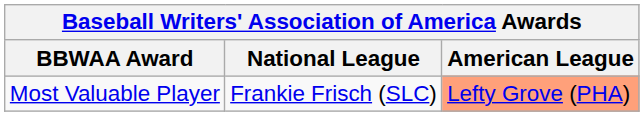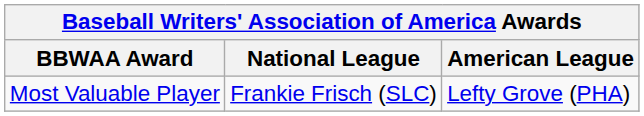(539, 93) lightsalmon background -> (539, 93) no background
